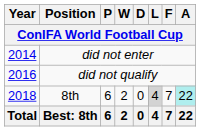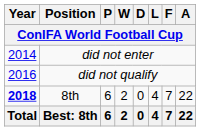(22, 95) normal -> (22, 95) bold
(155, 95) lightgrey background -> (155, 95) no background
(186, 95) paleturquoise background -> (186, 95) no background
